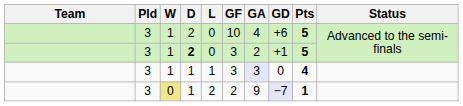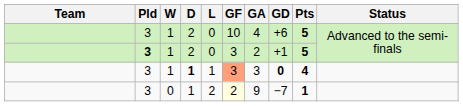(148, 52) normal -> (148, 52) bold
(191, 52) bold -> (191, 52) normal
(191, 71) normal -> (191, 71) bold
(234, 71) no background -> (234, 71) lightsalmon background
(257, 71) lavender background -> (257, 71) no background
(281, 71) normal -> (281, 71) bold
(170, 91) khaki background -> (170, 91) no background
(234, 91) no background -> (234, 91) lightyellow background
(281, 91) lavender background -> (281, 91) no background
